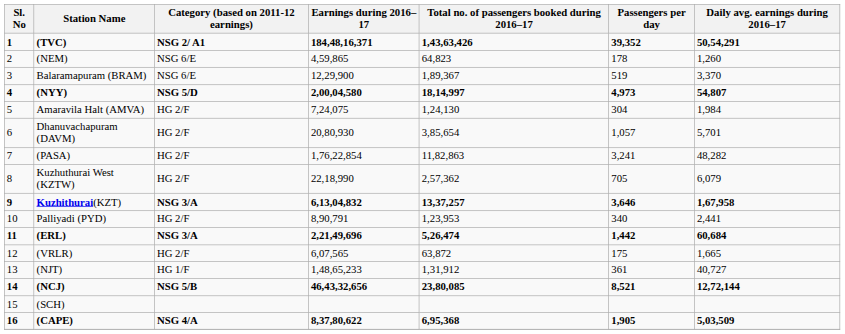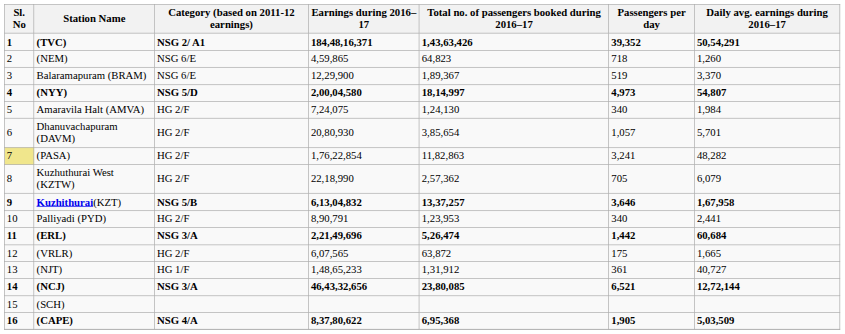(619, 59) 178 -> (619, 59) 718
(619, 110) 304 -> (619, 110) 340
(9, 156) no background -> (9, 156) khaki background
(177, 202) NSG 3/A -> (177, 202) NSG 5/B
(177, 287) NSG 5/B -> (177, 287) NSG 3/A
(623, 287) 8,521 -> (623, 287) 6,521
